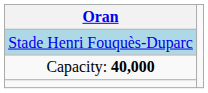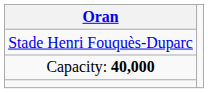(101, 42) lightblue background -> (101, 42) no background
